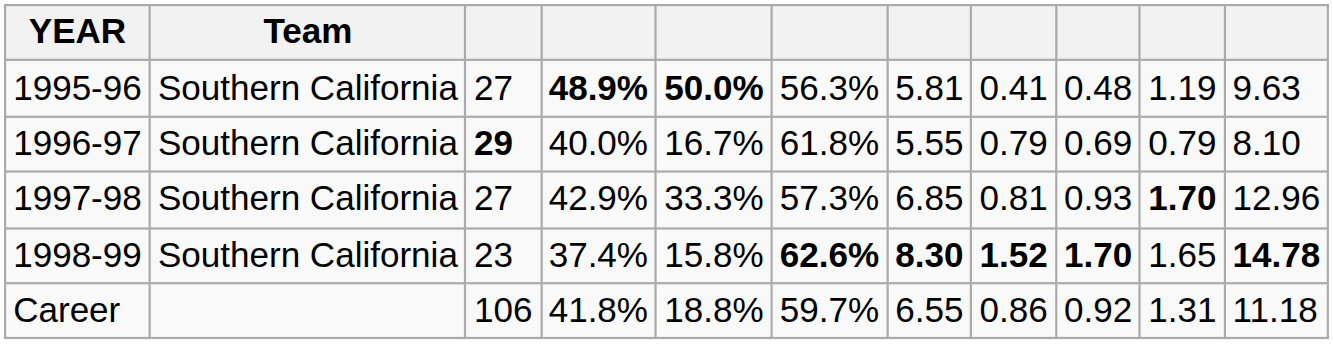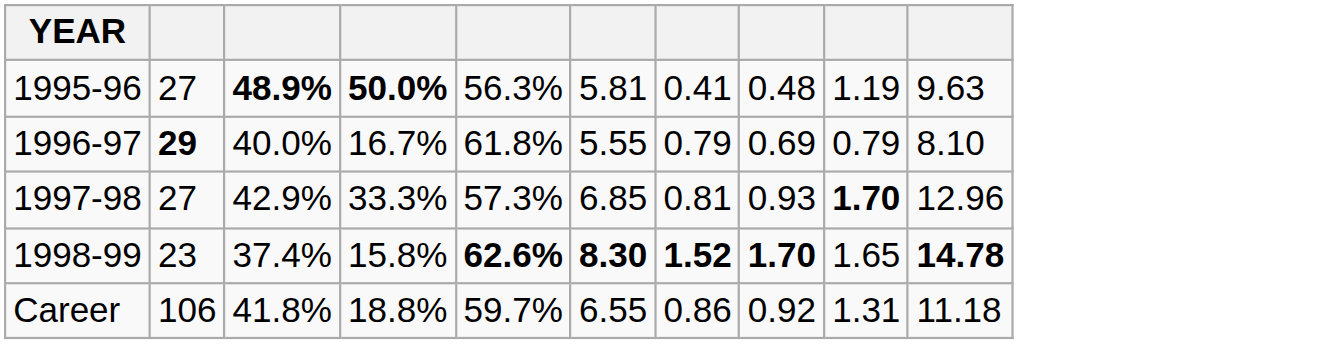- column: (308, 32)
